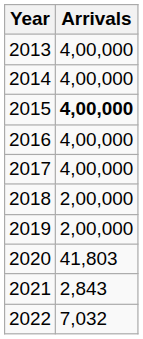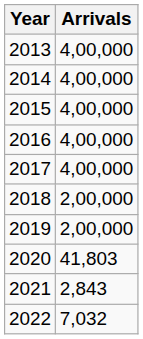(96, 109) bold -> (96, 109) normal
